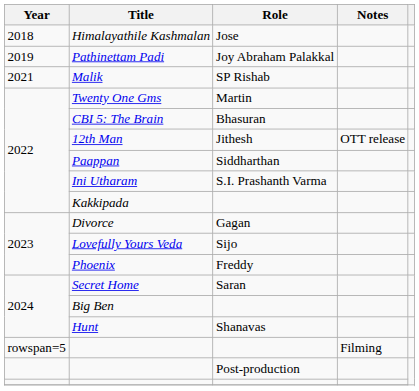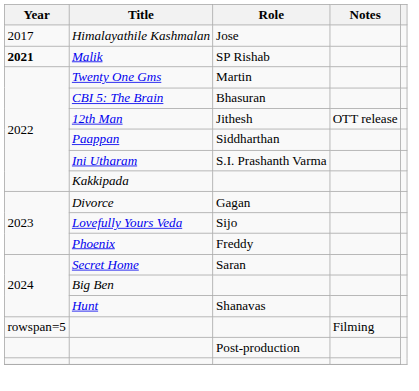(21, 35) 2018 -> (21, 35) 2017
- row: (118, 56)
(21, 77) normal -> (21, 56) bold
